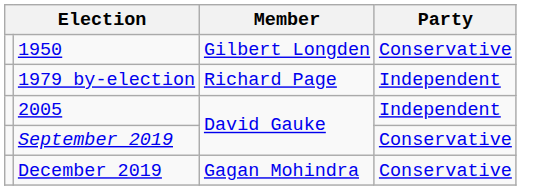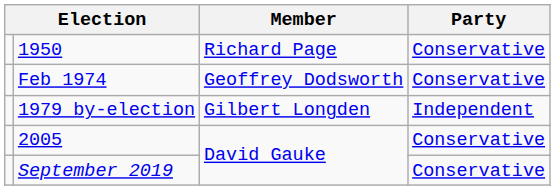(287, 50) Gilbert Longden -> (270, 50) Richard Page
+ row: (62, 80)
(270, 80) Richard Page -> (287, 110) Gilbert Longden
(440, 110) Independent -> (479, 140) Conservative
- row: (90, 170)
